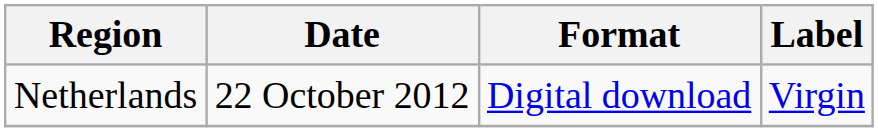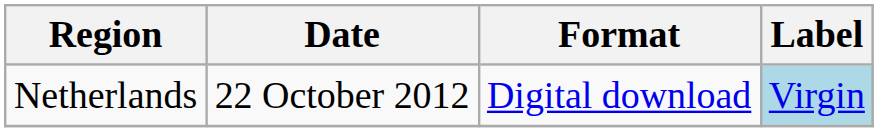(817, 94) no background -> (817, 94) lightblue background
